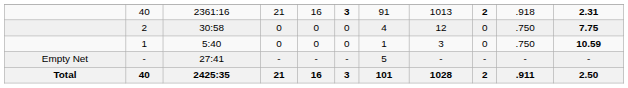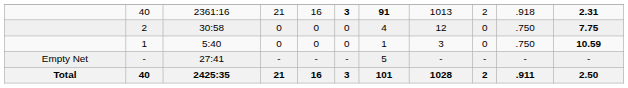(384, 12) normal -> (384, 12) bold
(485, 12) bold -> (485, 12) normal
